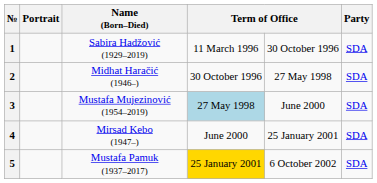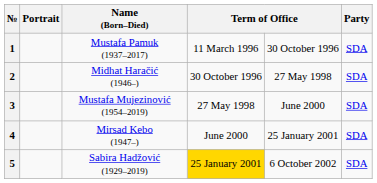(125, 48) Sabira Hadžović (1929–2019) -> (125, 48) Mustafa Pamuk (1937–2017)
(226, 106) lightblue background -> (226, 106) no background
(125, 164) Mustafa Pamuk (1937–2017) -> (125, 164) Sabira Hadžović (1929–2019)
